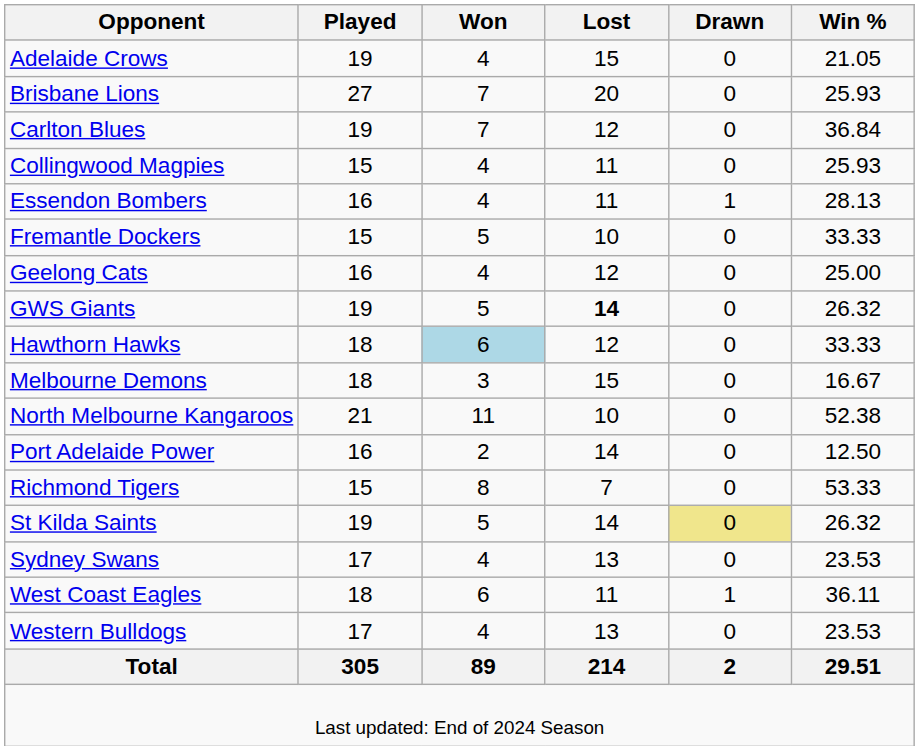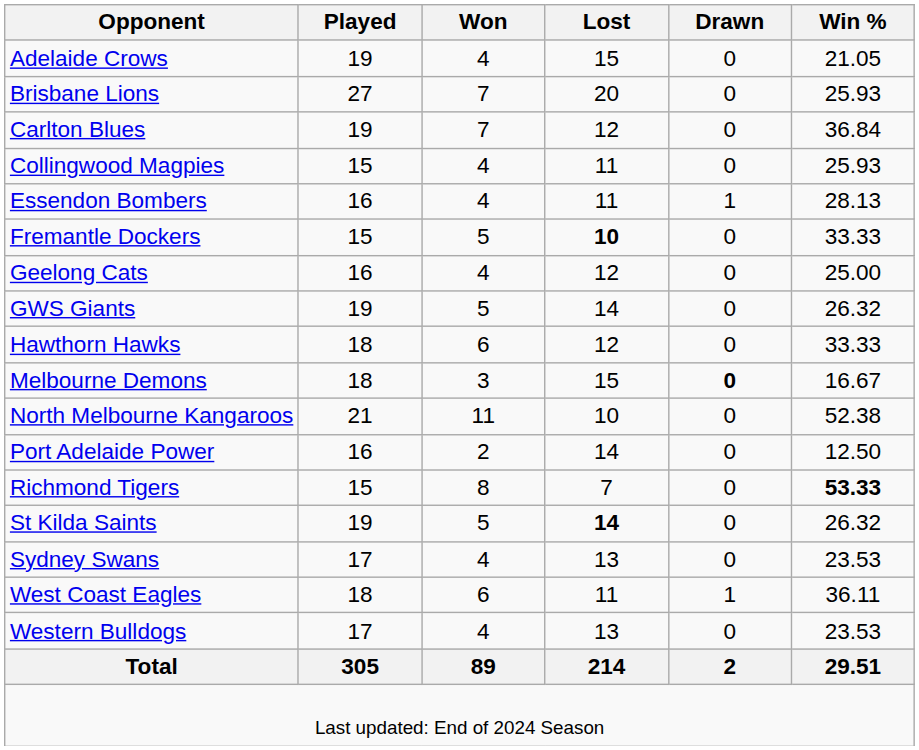(607, 237) normal -> (607, 237) bold
(607, 308) bold -> (607, 308) normal
(483, 344) lightblue background -> (483, 344) no background
(730, 380) normal -> (730, 380) bold
(853, 487) normal -> (853, 487) bold
(607, 523) normal -> (607, 523) bold
(730, 523) khaki background -> (730, 523) no background
